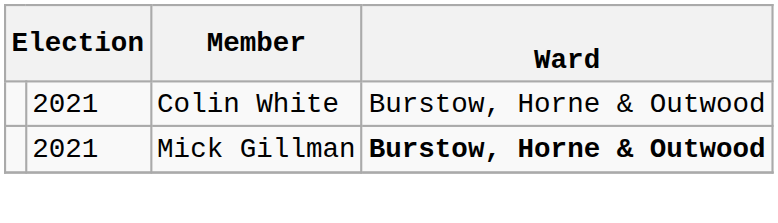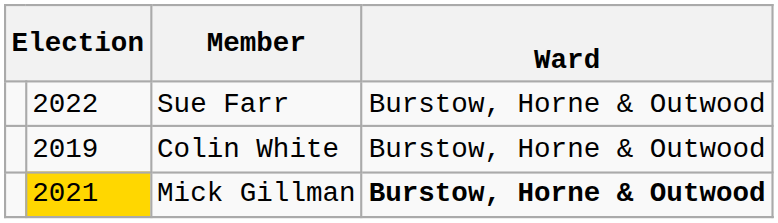+ row: (223, 104)
(65, 104) 2021 -> (65, 149) 2019
(65, 149) no background -> (65, 194) gold background
